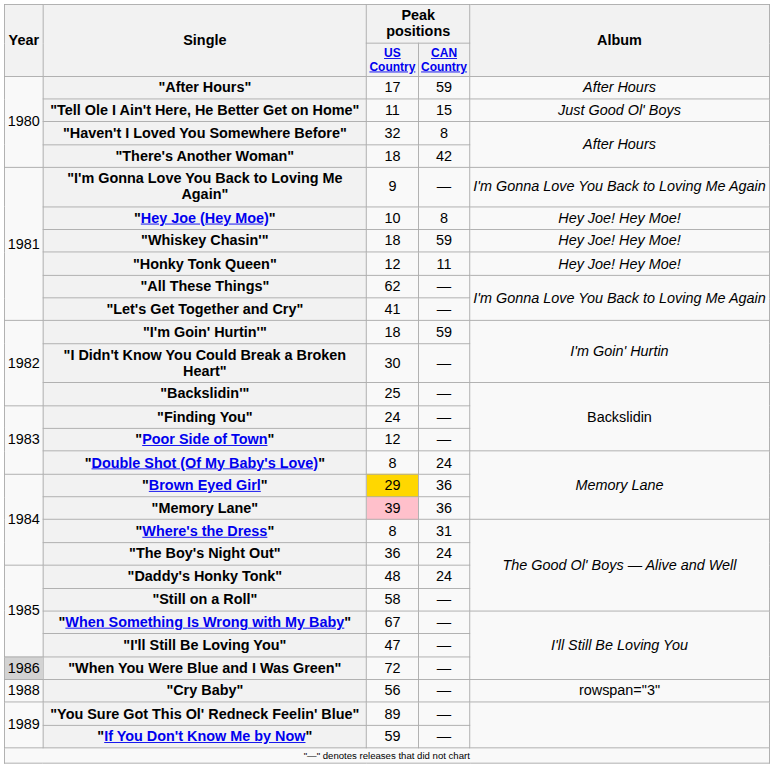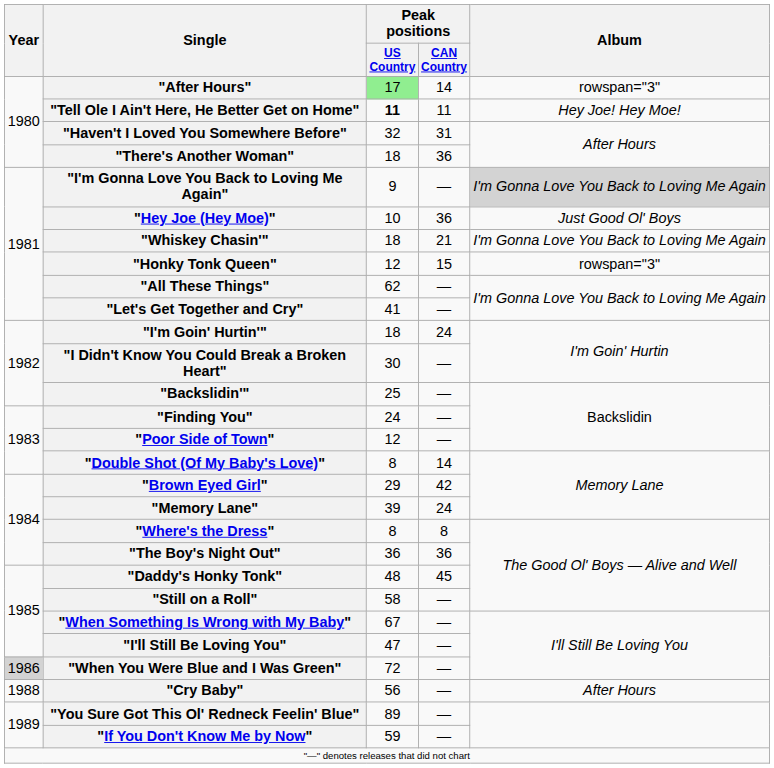(392, 87) no background -> (392, 87) lightgreen background
(444, 87) 59 -> (444, 87) 14
(619, 87) After Hours -> (619, 87) rowspan="3"
(392, 110) normal -> (392, 110) bold
(444, 110) 15 -> (444, 110) 11
(619, 110) Just Good Ol' Boys -> (619, 110) Hey Joe! Hey Moe!
(444, 133) 8 -> (444, 133) 31
(444, 156) 42 -> (444, 156) 36
(619, 187) no background -> (619, 187) lightgrey background
(444, 218) 8 -> (444, 218) 36
(619, 218) Hey Joe! Hey Moe! -> (619, 218) Just Good Ol' Boys
(444, 240) 59 -> (444, 240) 21
(619, 240) Hey Joe! Hey Moe! -> (619, 240) I'm Gonna Love You Back to Loving Me Again
(444, 263) 11 -> (444, 263) 15
(619, 263) Hey Joe! Hey Moe! -> (619, 263) rowspan="3"
(444, 332) 59 -> (444, 332) 24
(444, 462) 24 -> (444, 462) 14
(392, 485) gold background -> (392, 485) no background
(444, 485) 36 -> (444, 485) 42
(392, 508) pink background -> (392, 508) no background
(444, 508) 36 -> (444, 508) 24
(444, 531) 31 -> (444, 531) 8
(444, 553) 24 -> (444, 553) 36
(444, 576) 24 -> (444, 576) 45
(619, 690) rowspan="3" -> (619, 690) After Hours
